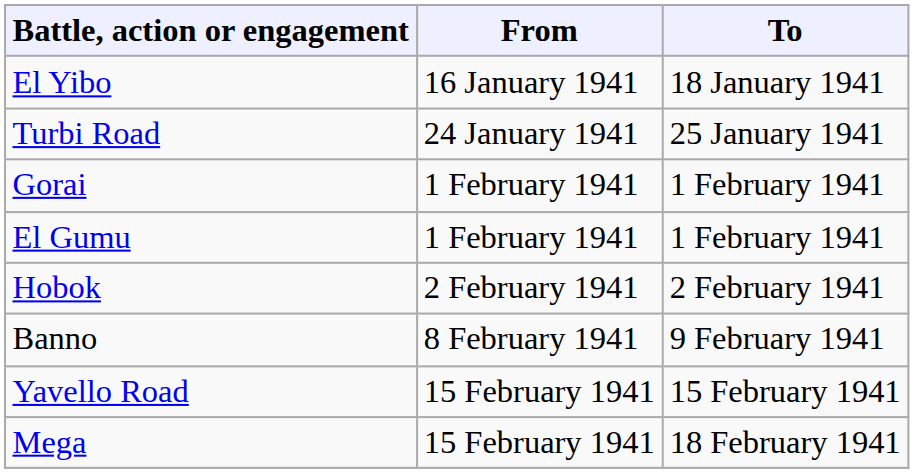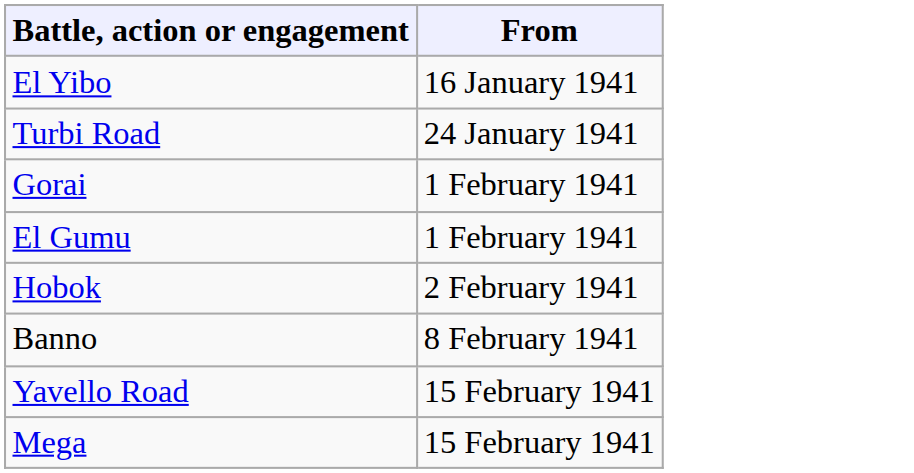- column: (785, 30)
